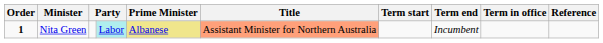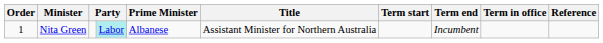(21, 29) bold -> (21, 29) normal
(149, 29) khaki background -> (149, 29) no background
(289, 29) lightsalmon background -> (289, 29) no background
